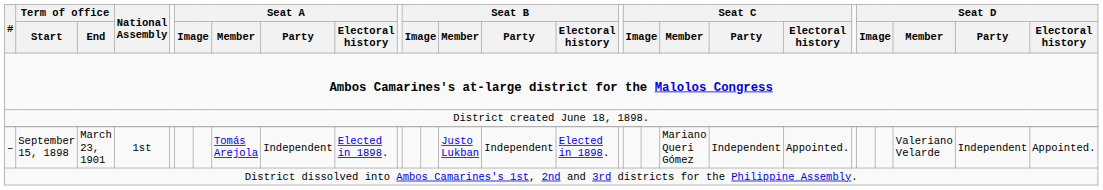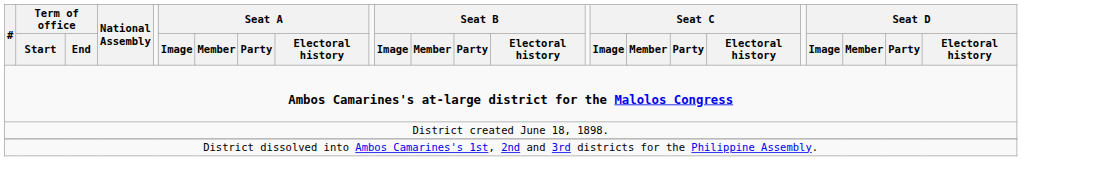- row: (10, 147)
